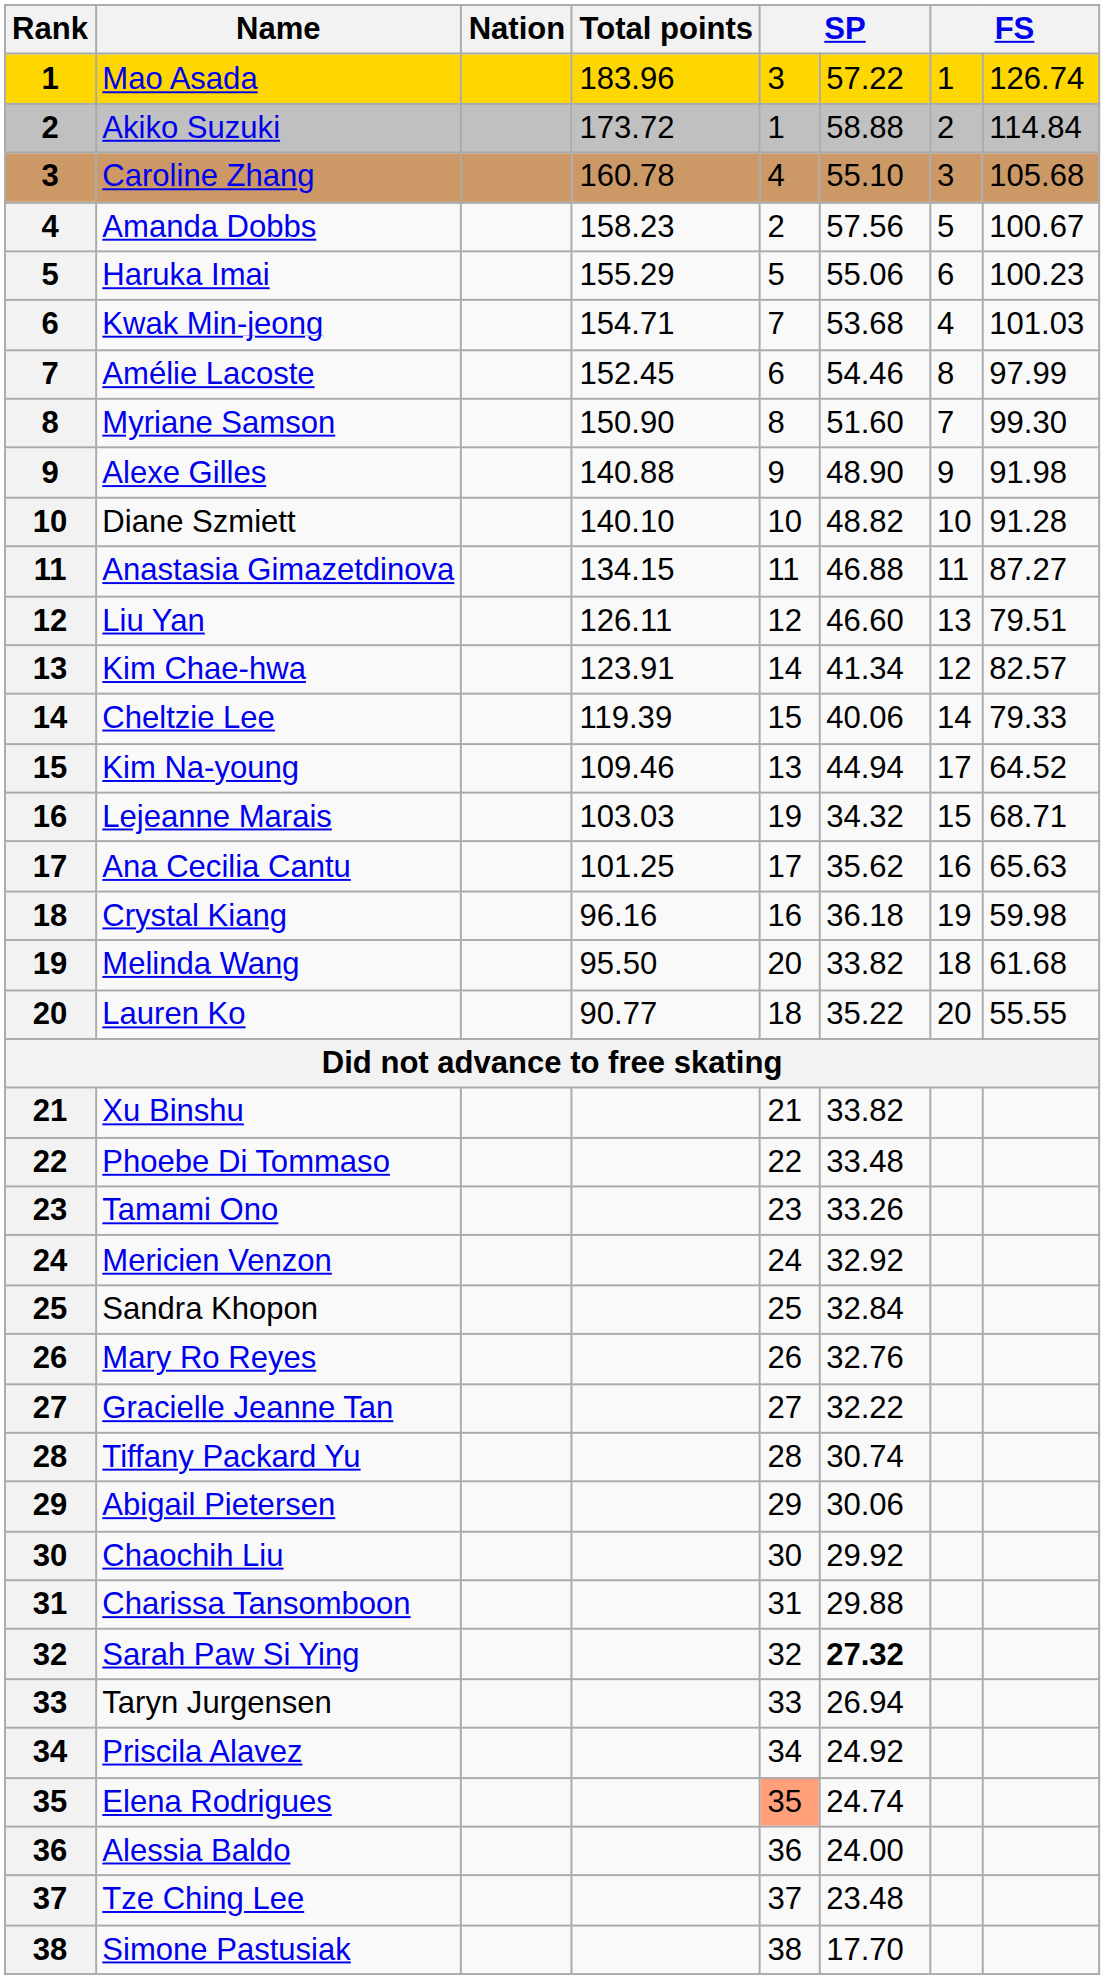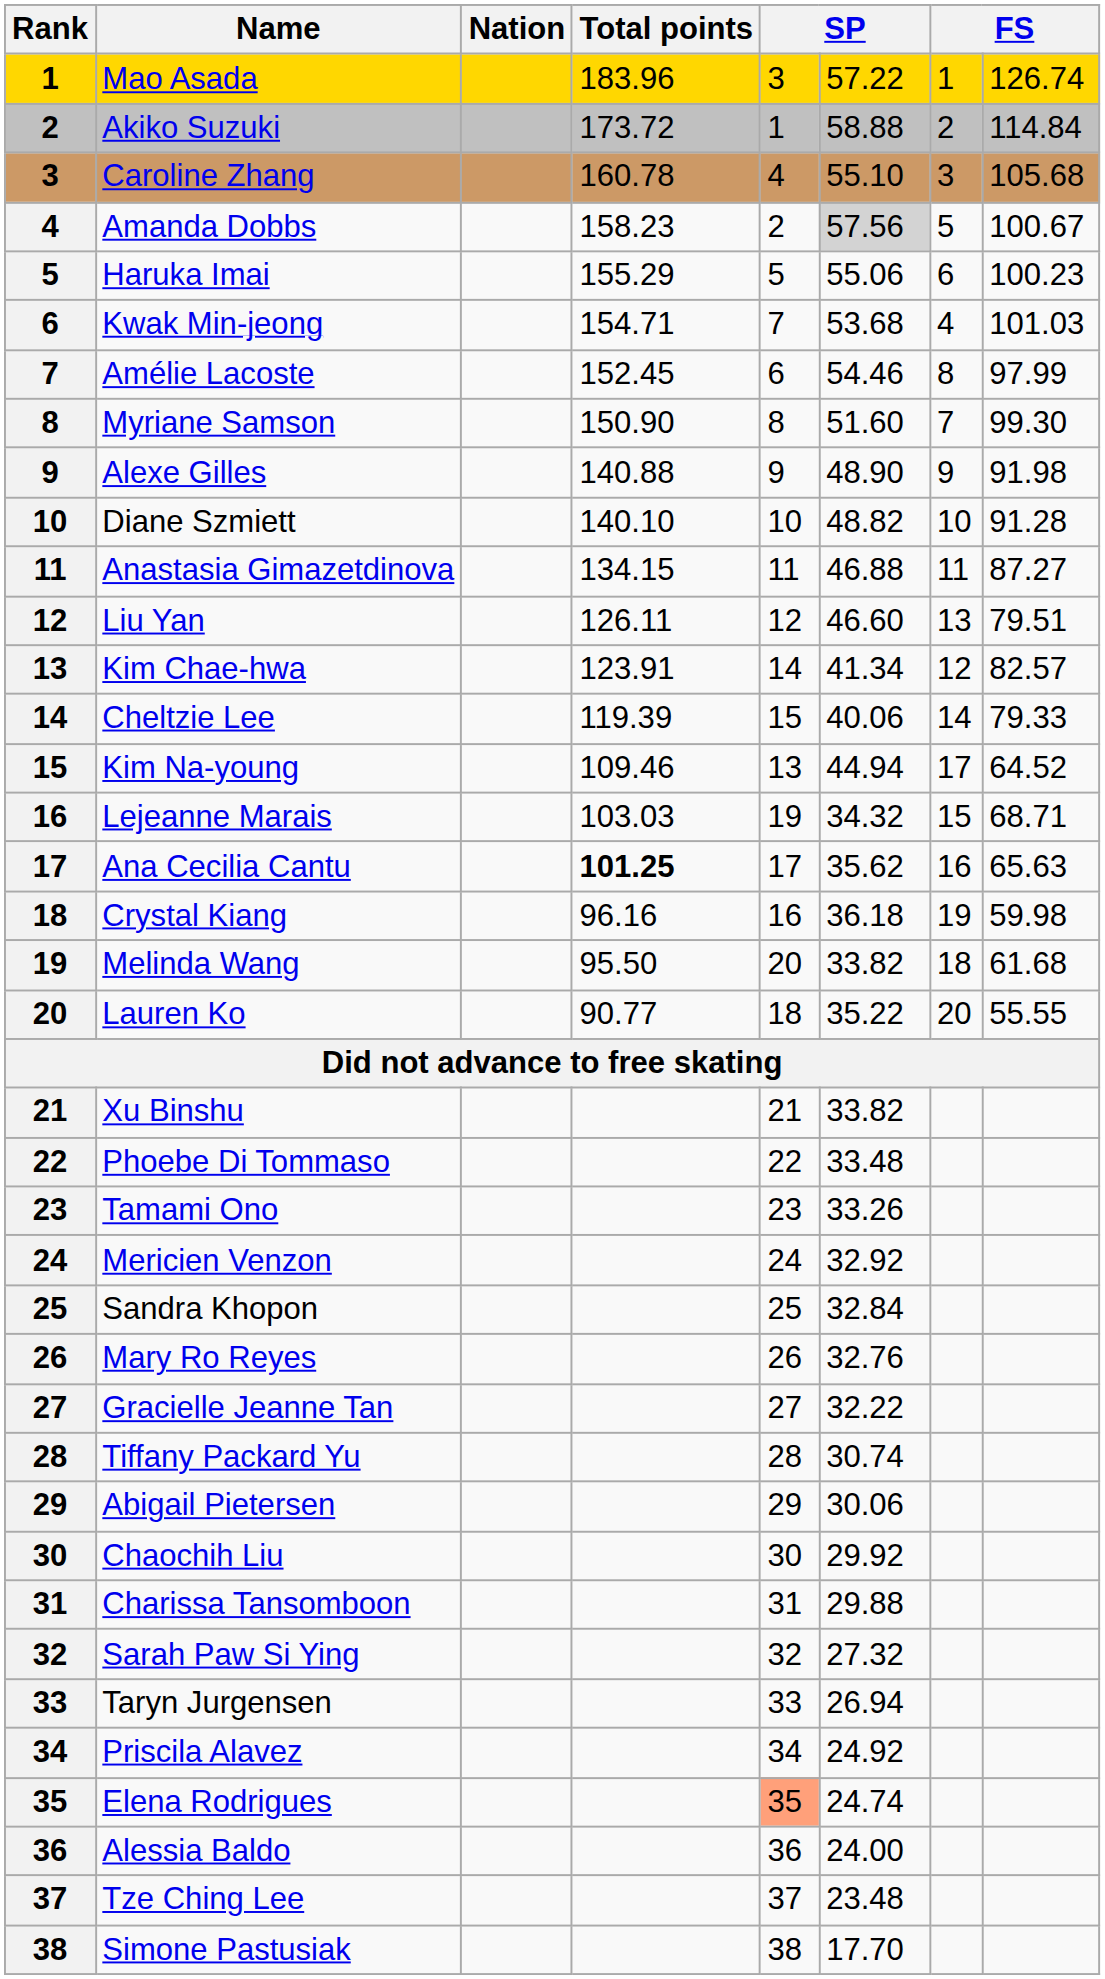(865, 226) no background -> (865, 226) lightgrey background
(627, 865) normal -> (627, 865) bold
(865, 1653) bold -> (865, 1653) normal
